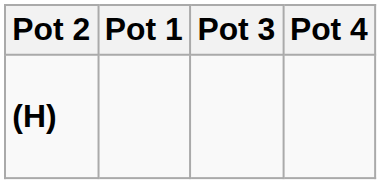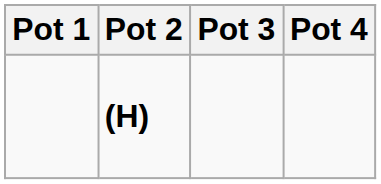columns swapped: (144, 29) <-> (51, 29)
